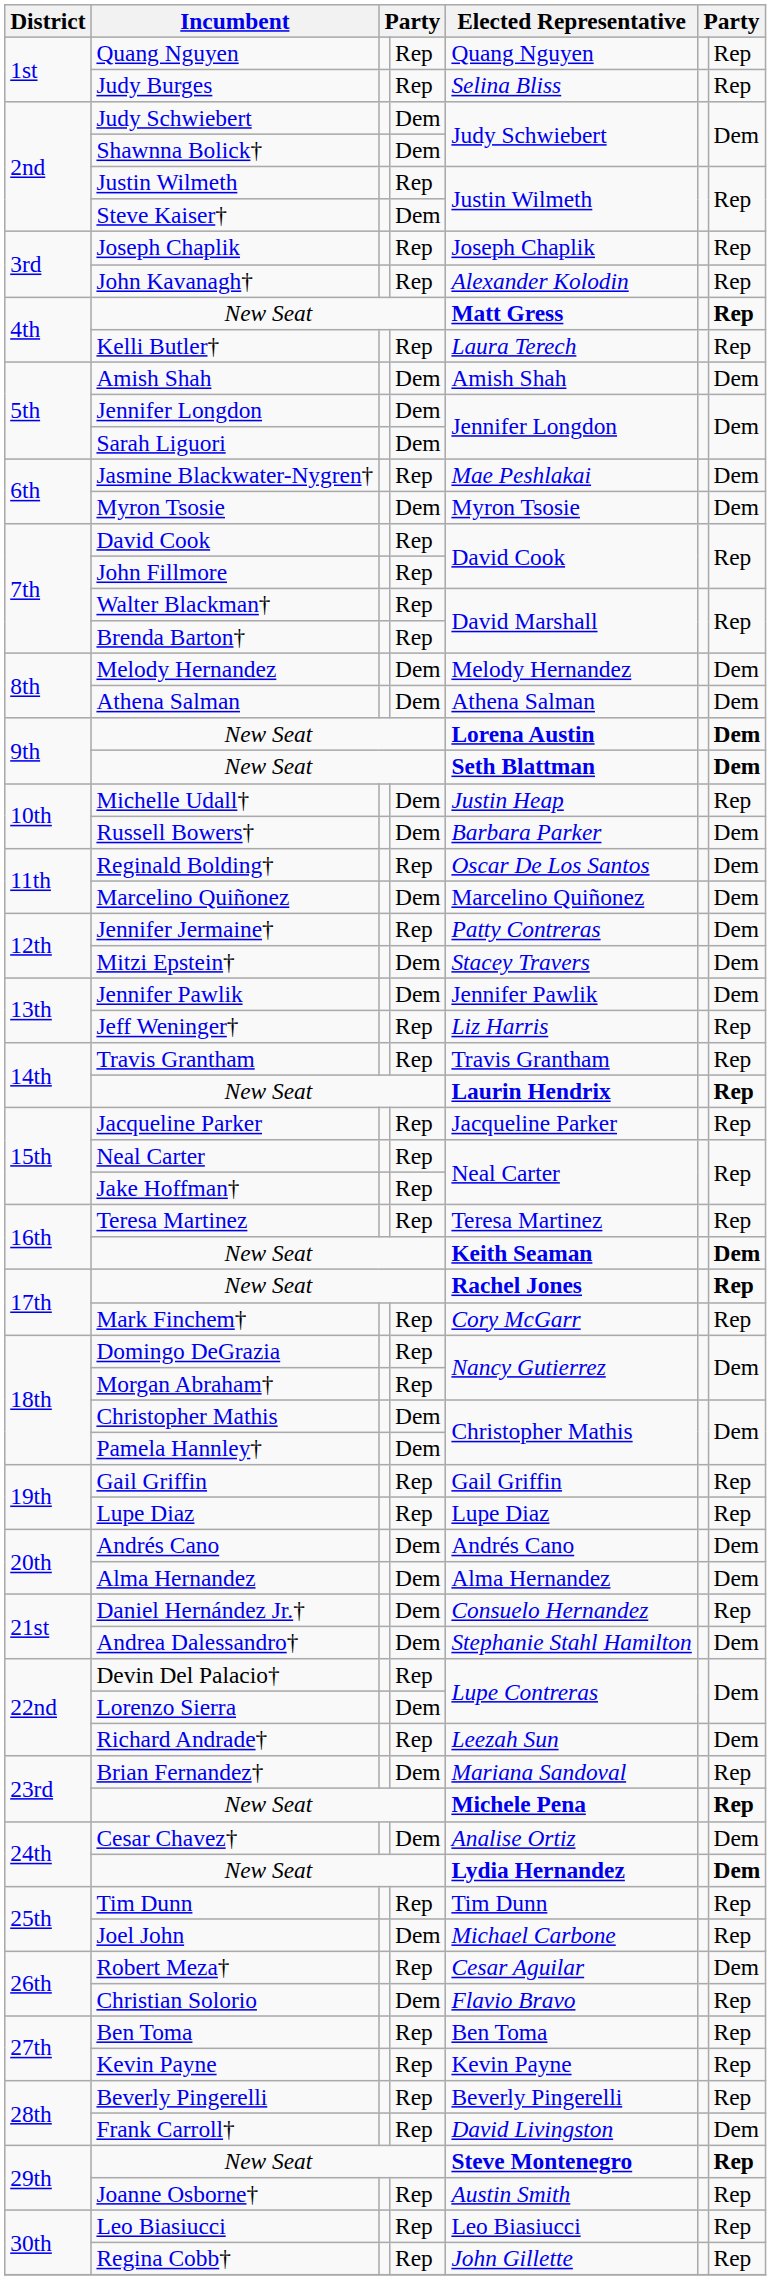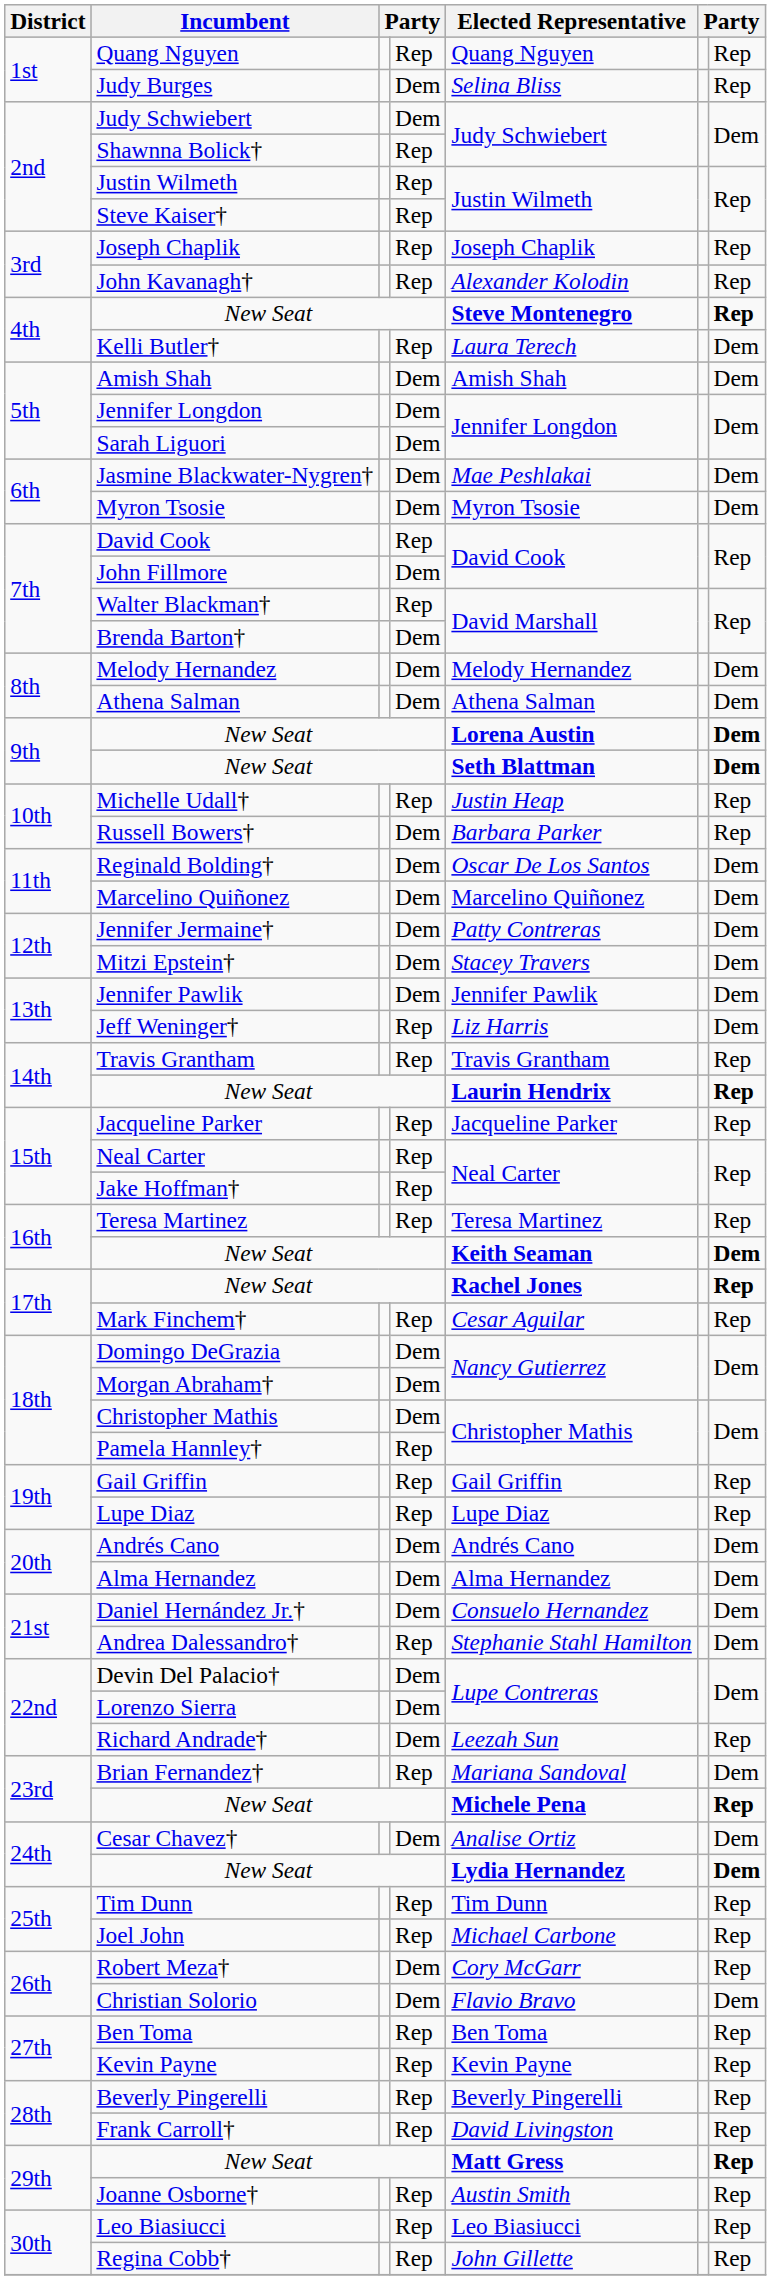(414, 85) Rep -> (418, 85) Dem
(418, 150) Dem -> (414, 150) Rep
(418, 215) Dem -> (414, 215) Rep
(507, 312) Matt Gress -> (542, 312) Steve Montenegro
(732, 345) Rep -> (736, 345) Dem
(414, 475) Rep -> (418, 475) Dem
(414, 572) Rep -> (418, 572) Dem
(414, 637) Rep -> (418, 637) Dem
(418, 799) Dem -> (414, 799) Rep
(736, 831) Dem -> (732, 831) Rep
(414, 864) Rep -> (418, 864) Dem
(414, 929) Rep -> (418, 929) Dem
(732, 1026) Rep -> (736, 1026) Dem
(516, 1318) Cory McGarr -> (518, 1318) Cesar Aguilar
(414, 1350) Rep -> (418, 1350) Dem
(414, 1383) Rep -> (418, 1383) Dem
(418, 1448) Dem -> (414, 1448) Rep
(732, 1610) Rep -> (736, 1610) Dem
(418, 1642) Dem -> (414, 1642) Rep
(414, 1675) Rep -> (418, 1675) Dem
(414, 1740) Rep -> (418, 1740) Dem
(736, 1740) Dem -> (732, 1740) Rep
(418, 1772) Dem -> (414, 1772) Rep
(732, 1772) Rep -> (736, 1772) Dem
(418, 1934) Dem -> (414, 1934) Rep
(414, 1967) Rep -> (418, 1967) Dem
(518, 1967) Cesar Aguilar -> (516, 1967) Cory McGarr
(736, 1967) Dem -> (732, 1967) Rep
(732, 1999) Rep -> (736, 1999) Dem
(736, 2129) Dem -> (732, 2129) Rep
(542, 2161) Steve Montenegro -> (507, 2161) Matt Gress
